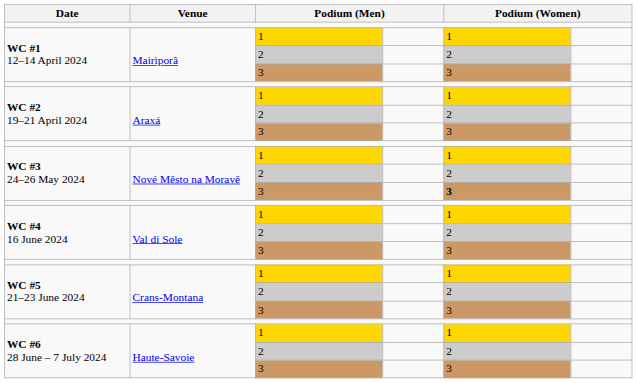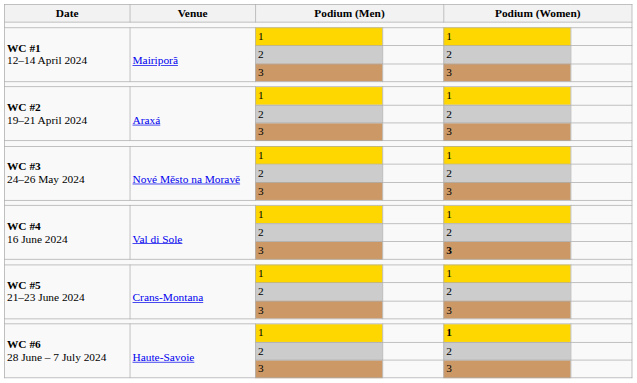(449, 191) bold -> (449, 191) normal
(449, 250) normal -> (449, 250) bold
(449, 333) normal -> (449, 333) bold
